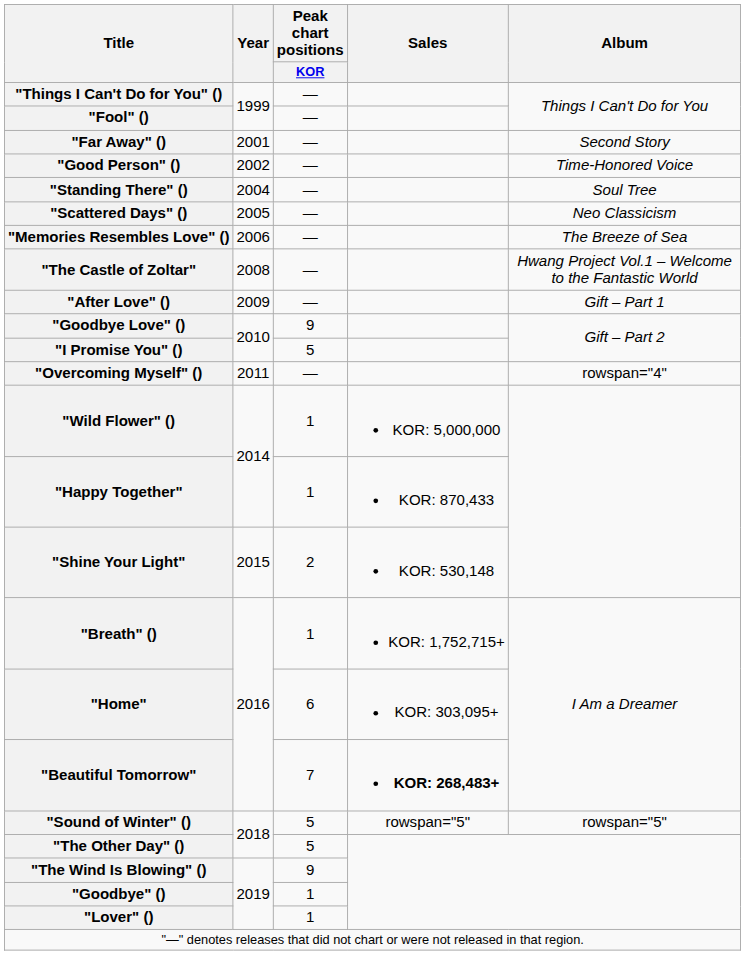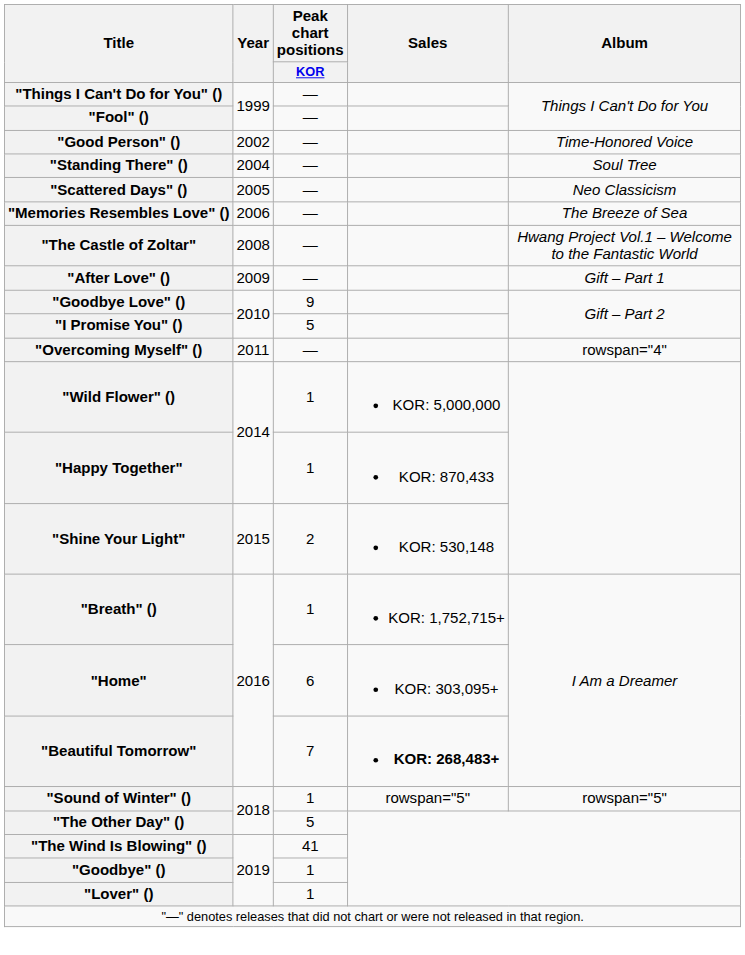- row: (119, 141)
(310, 822) 5 -> (310, 798) 1
(310, 870) 9 -> (310, 846) 41
